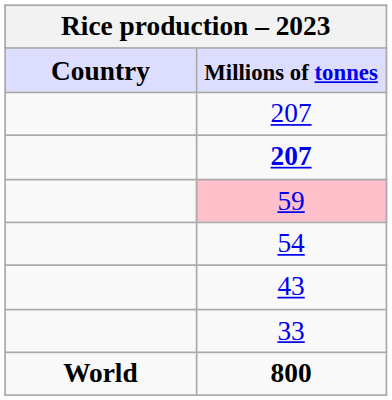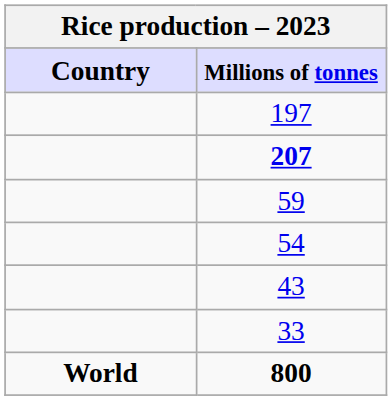(291, 113) 207 -> (291, 113) 197
(291, 200) pink background -> (291, 200) no background
